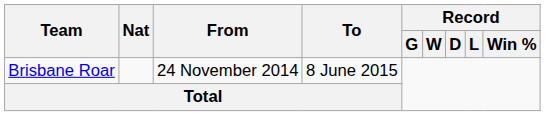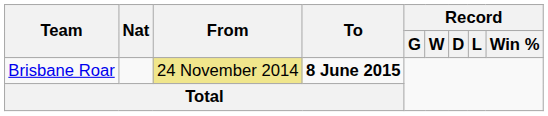(228, 70) no background -> (228, 70) khaki background
(352, 70) normal -> (353, 70) bold
